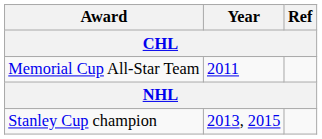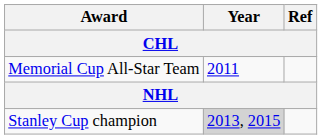(244, 120) no background -> (244, 120) lightgrey background
